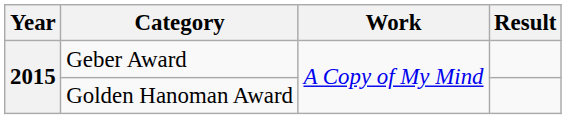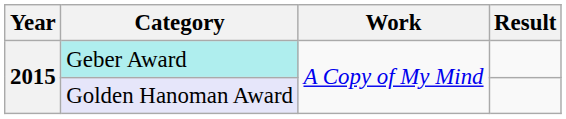(127, 58) no background -> (127, 58) paleturquoise background
(180, 95) no background -> (180, 95) lavender background
